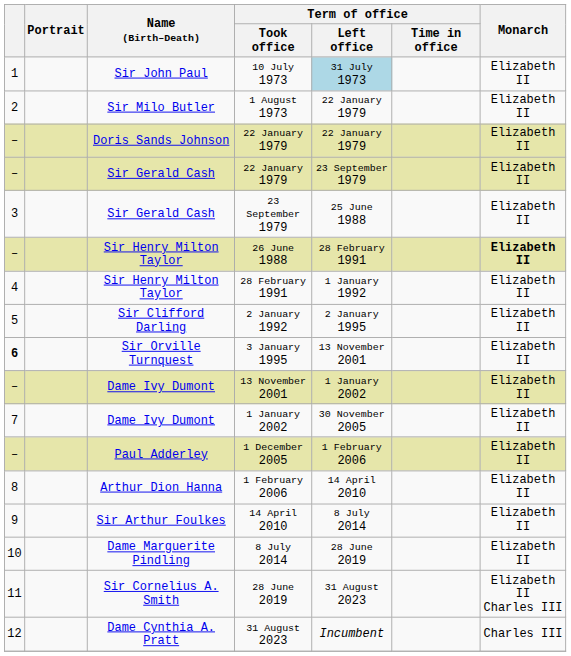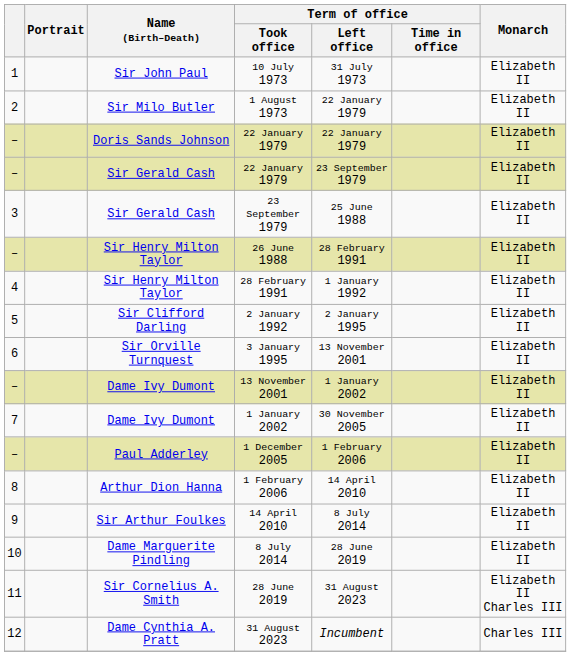(352, 75) lightblue background -> (352, 75) no background
(523, 254) bold -> (523, 254) normal
(14, 354) bold -> (14, 354) normal
